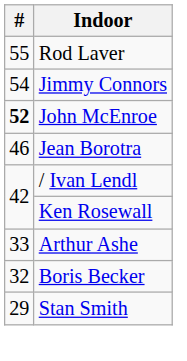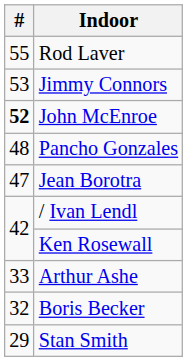(19, 84) 54 -> (19, 84) 53
+ row: (108, 148)
(19, 148) 46 -> (19, 180) 47
